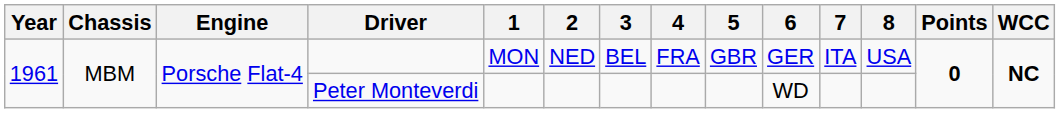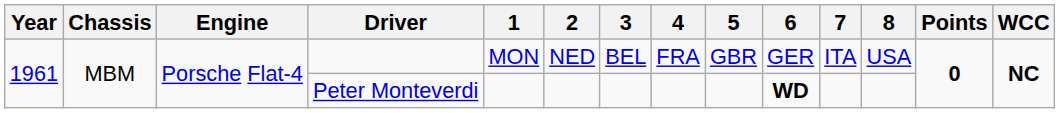(791, 91) normal -> (791, 91) bold
